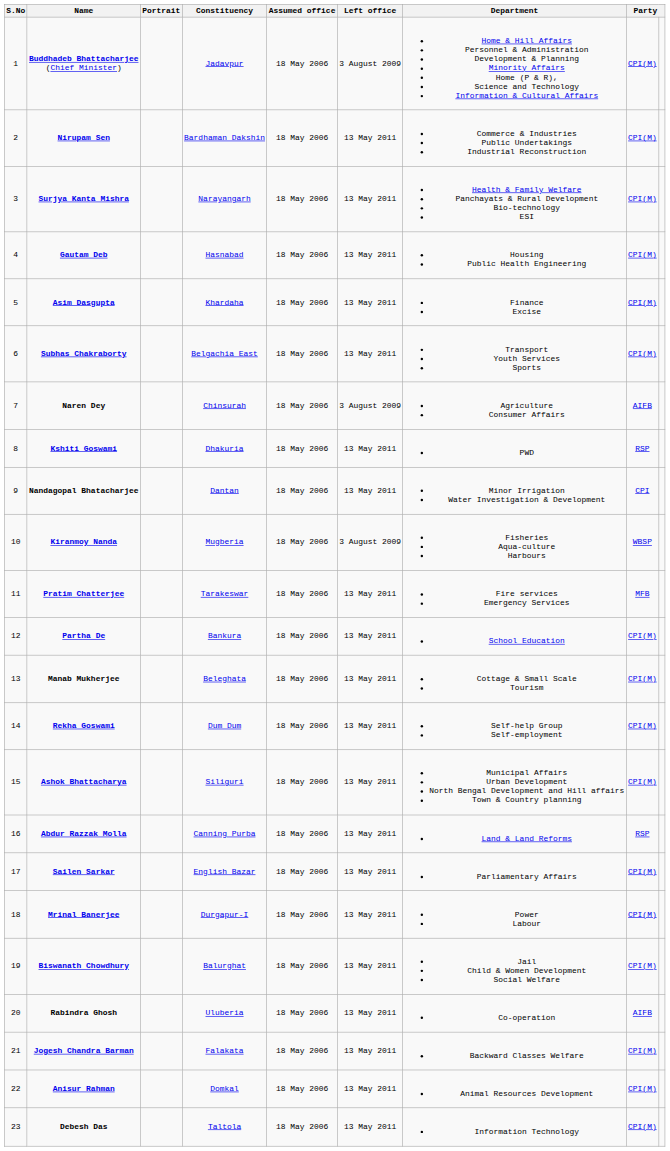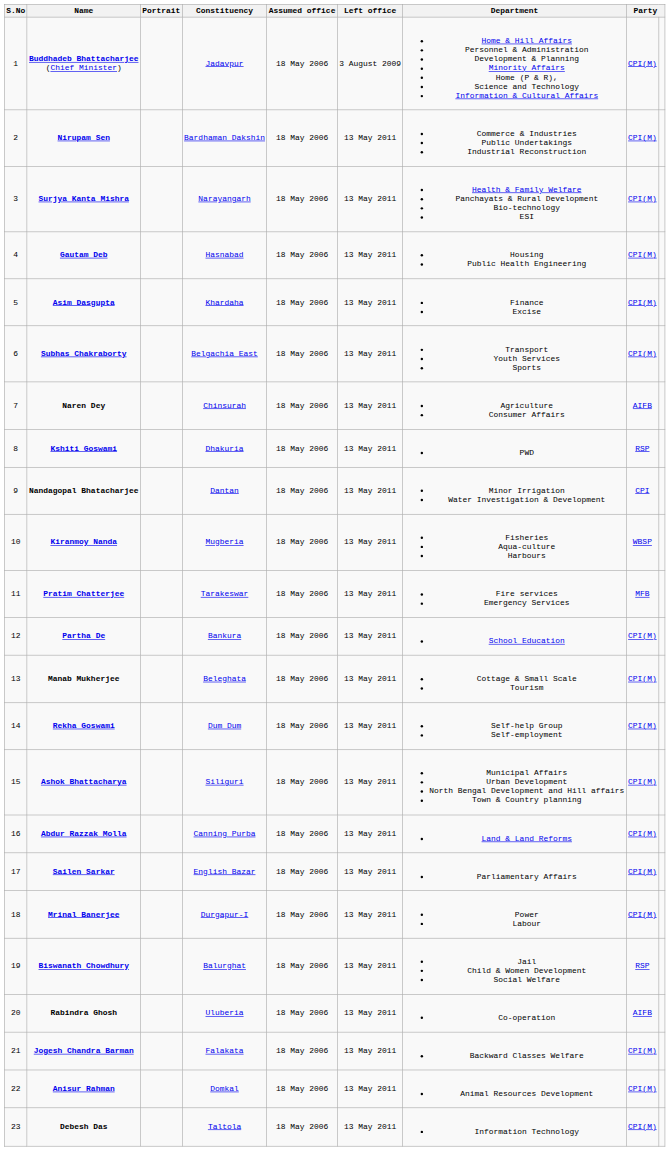(370, 406) 3 August 2009 -> (370, 406) 13 May 2011
(370, 542) 3 August 2009 -> (370, 542) 13 May 2011
(642, 834) RSP -> (642, 834) CPI(M)
(642, 966) CPI(M) -> (642, 966) RSP
